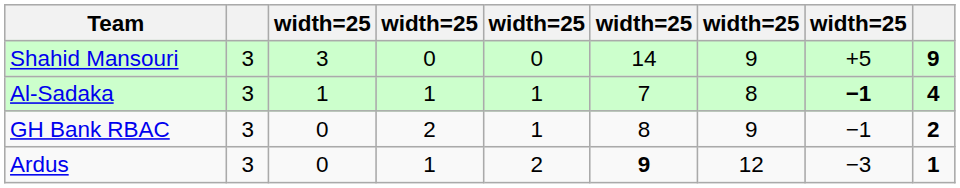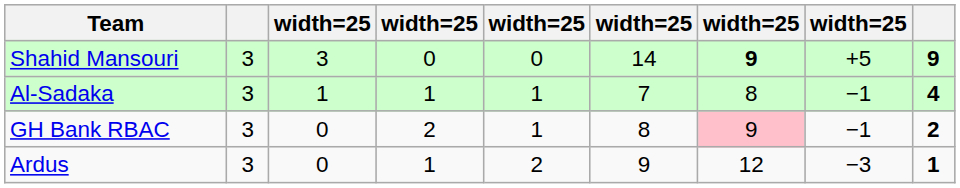(751, 58) normal -> (751, 58) bold
(858, 94) bold -> (858, 94) normal
(751, 129) no background -> (751, 129) pink background
(644, 165) bold -> (644, 165) normal
